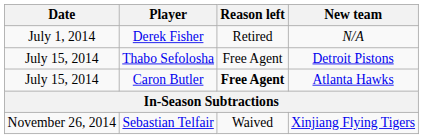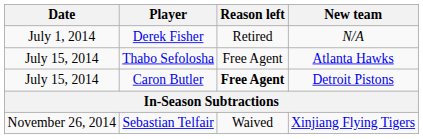(353, 58) Detroit Pistons -> (353, 58) Atlanta Hawks
(353, 79) Atlanta Hawks -> (353, 79) Detroit Pistons
